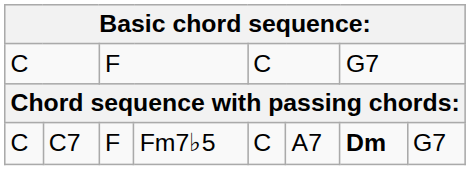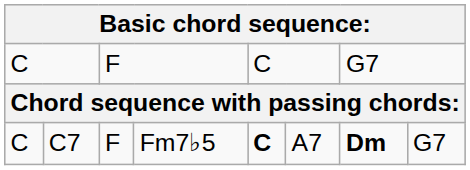(262, 142) normal -> (262, 142) bold
